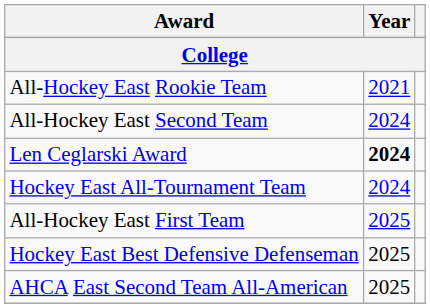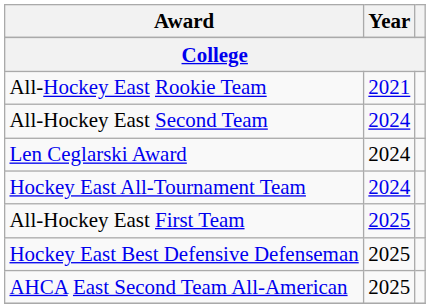(389, 154) bold -> (389, 154) normal
